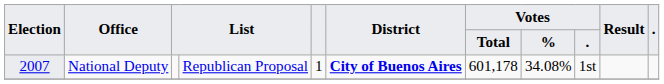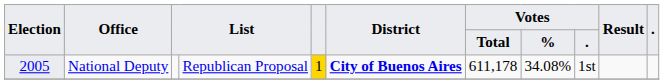(35, 67) 2007 -> (35, 67) 2005
(319, 67) no background -> (319, 67) gold background
(493, 67) 601,178 -> (493, 67) 611,178
